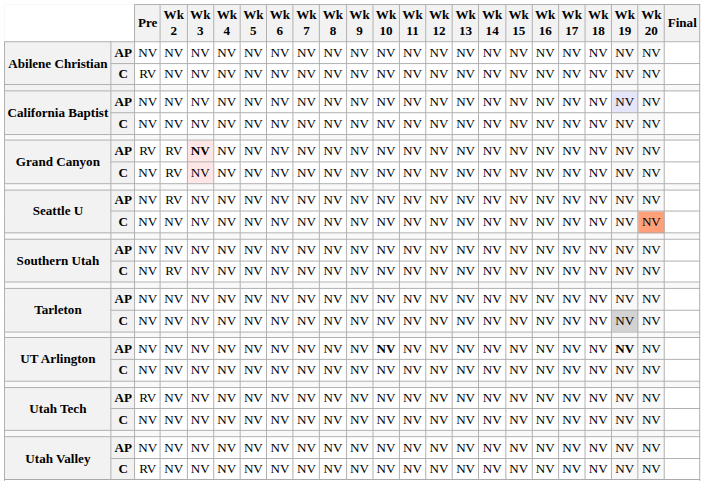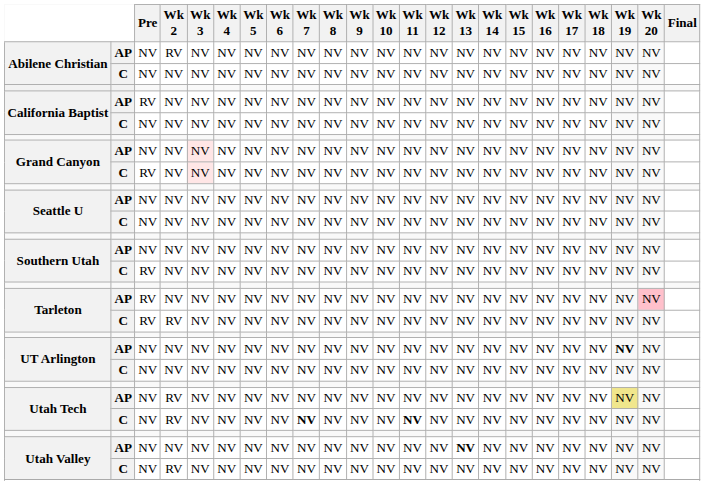(174, 52) NV -> (174, 52) RV
(148, 74) RV -> (148, 74) NV
(148, 102) NV -> (148, 102) RV
(625, 102) lavender background -> (625, 102) no background
(148, 151) RV -> (148, 151) NV
(174, 151) RV -> (174, 151) NV
(200, 151) bold -> (200, 151) normal
(148, 173) NV -> (148, 173) RV
(174, 173) RV -> (174, 173) NV
(174, 200) RV -> (174, 200) NV
(651, 222) lightsalmon background -> (651, 222) no background
(148, 271) NV -> (148, 271) RV
(174, 271) RV -> (174, 271) NV
(148, 299) NV -> (148, 299) RV
(651, 299) no background -> (651, 299) pink background
(148, 321) NV -> (148, 321) RV
(174, 321) NV -> (174, 321) RV
(625, 321) lightgrey background -> (625, 321) no background
(386, 348) bold -> (386, 348) normal
(148, 398) RV -> (148, 398) NV
(174, 398) NV -> (174, 398) RV
(625, 398) no background -> (625, 398) khaki background
(174, 419) NV -> (174, 419) RV
(306, 419) normal -> (306, 419) bold
(413, 419) normal -> (413, 419) bold
(466, 447) normal -> (466, 447) bold
(148, 469) RV -> (148, 469) NV
(174, 469) NV -> (174, 469) RV
